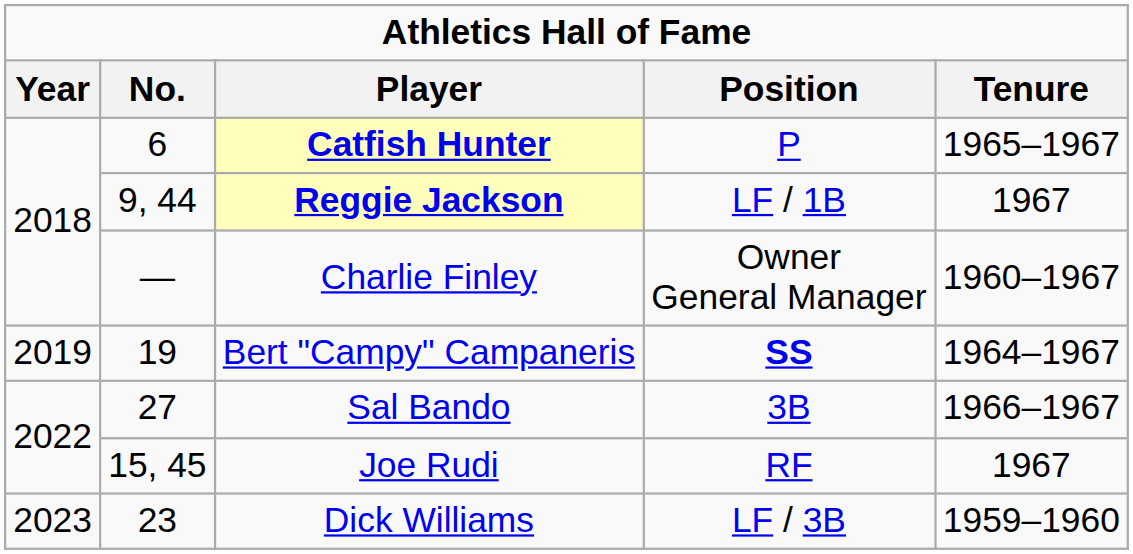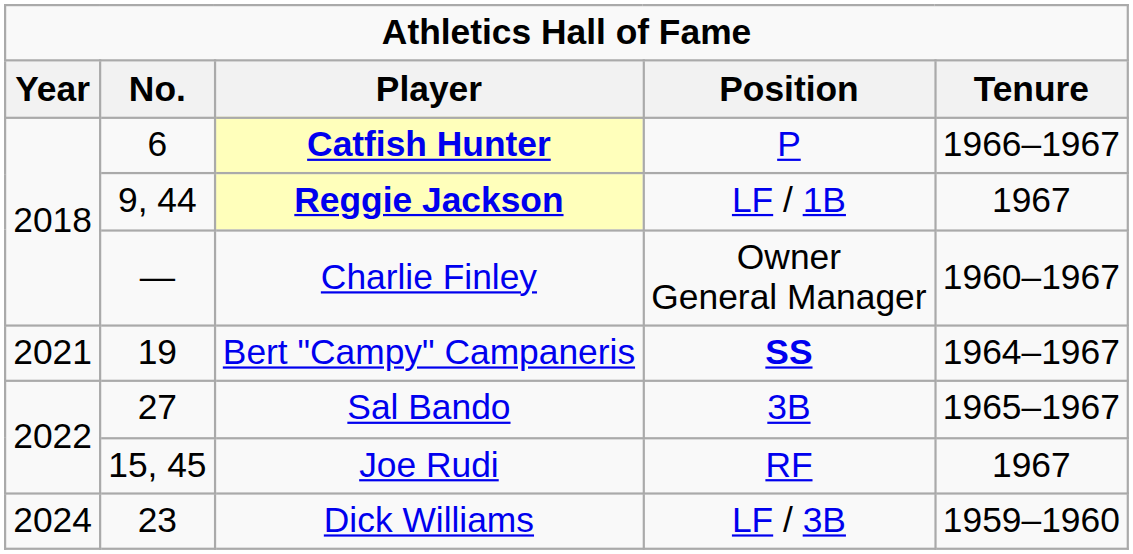(1031, 144) 1965–1967 -> (1031, 144) 1966–1967
(53, 352) 2019 -> (53, 352) 2021
(1031, 408) 1966–1967 -> (1031, 408) 1965–1967
(53, 520) 2023 -> (53, 520) 2024
